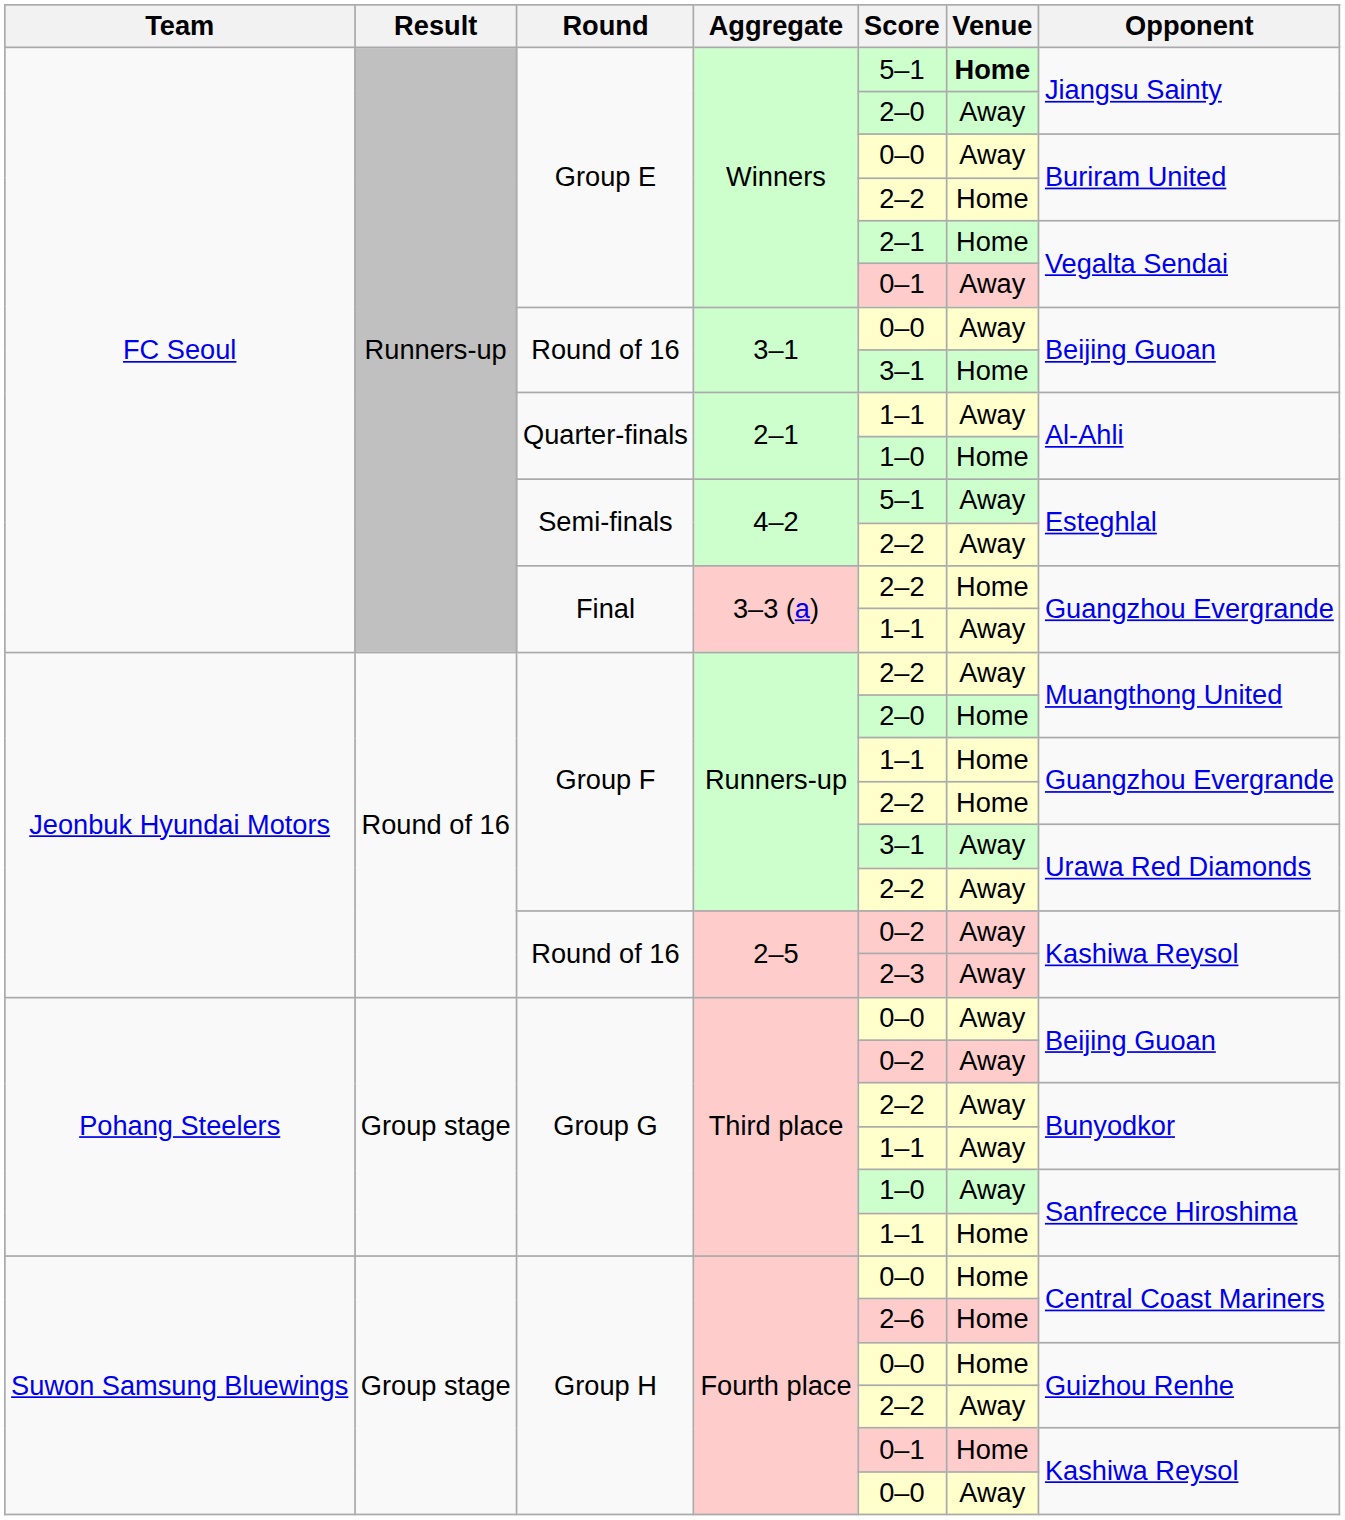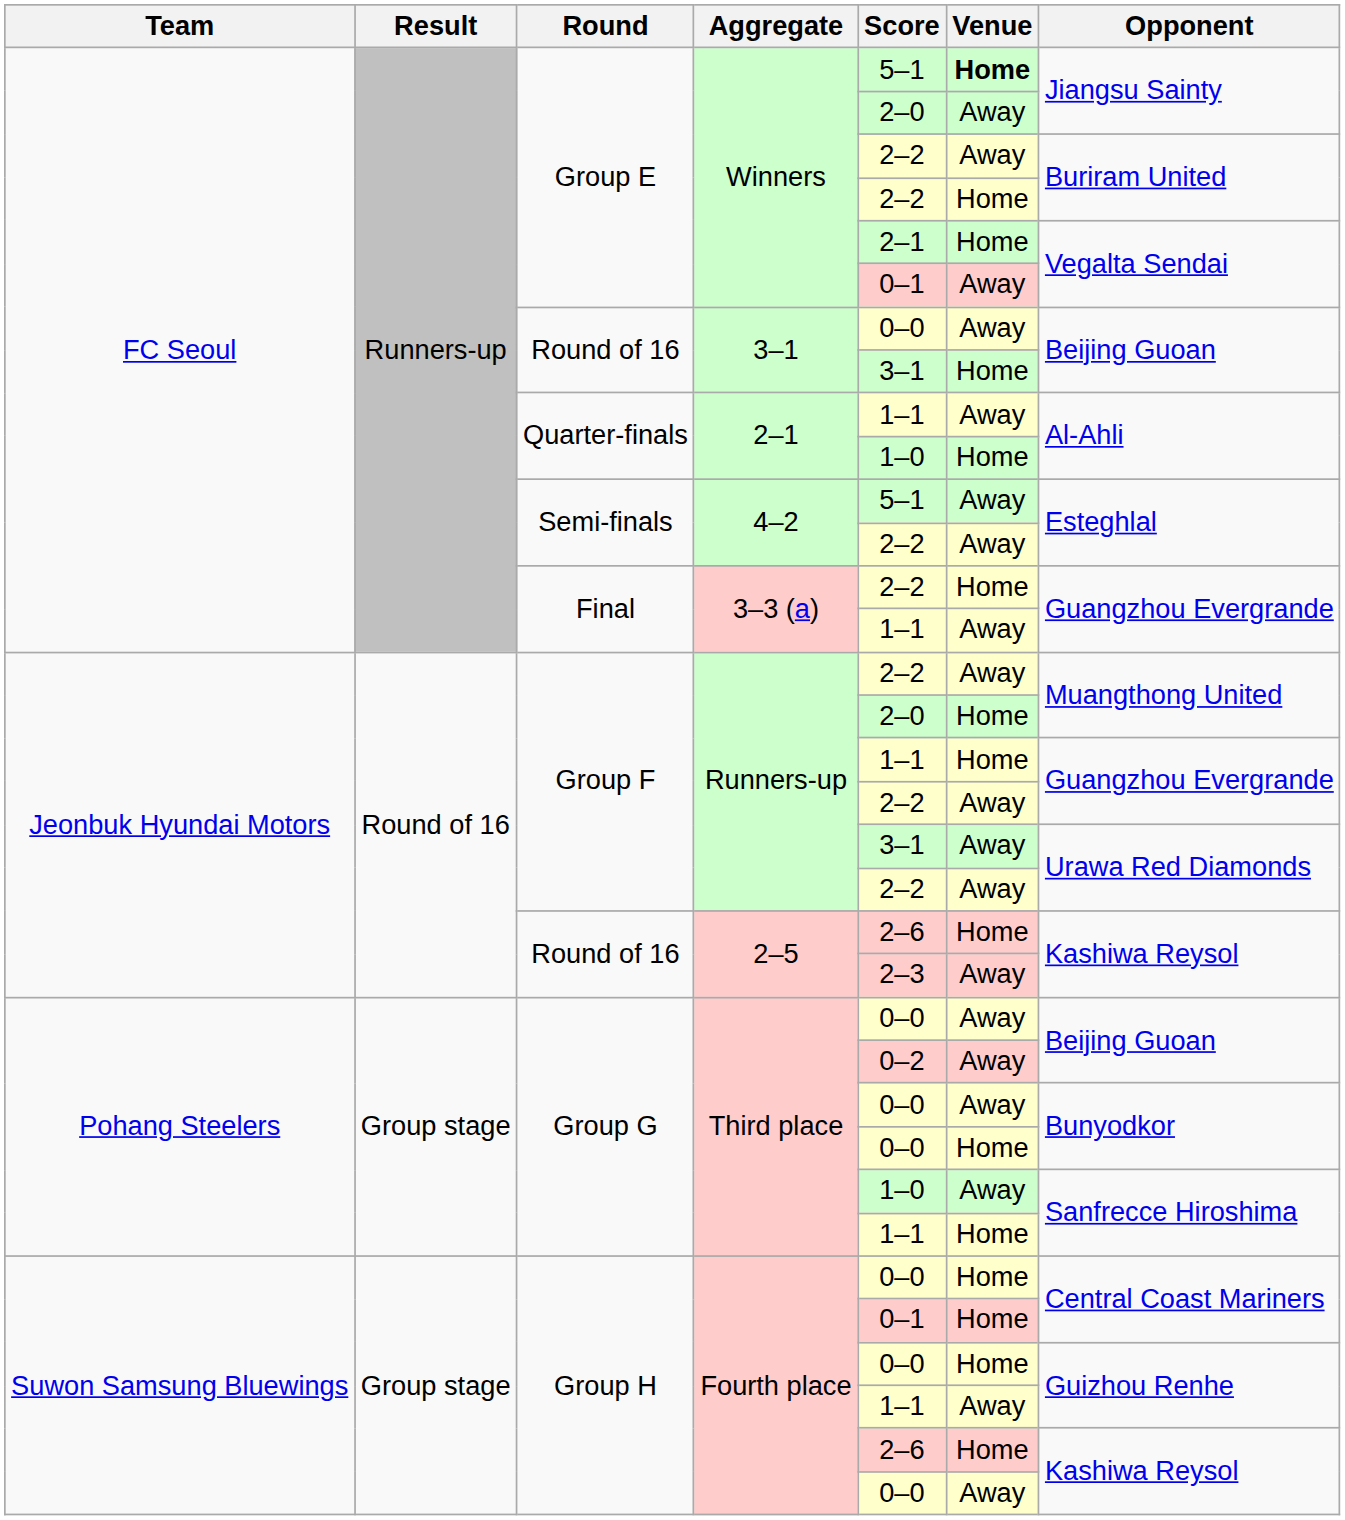(902, 155) 0–0 -> (902, 155) 2–2
(992, 802) Home -> (992, 802) Away
(902, 931) 0–2 -> (902, 931) 2–6
(992, 931) Away -> (992, 931) Home
(902, 1104) 2–2 -> (902, 1104) 0–0
(902, 1147) 1–1 -> (902, 1147) 0–0
(992, 1147) Away -> (992, 1147) Home
(902, 1320) 2–6 -> (902, 1320) 0–1
(902, 1406) 2–2 -> (902, 1406) 1–1
(902, 1449) 0–1 -> (902, 1449) 2–6
